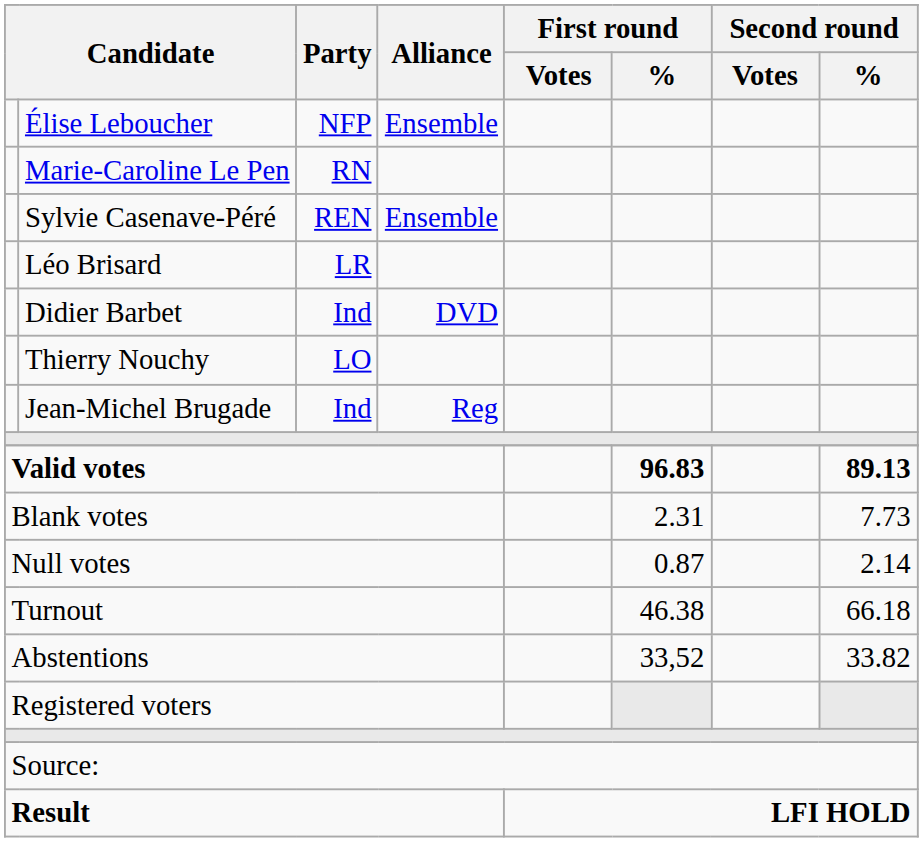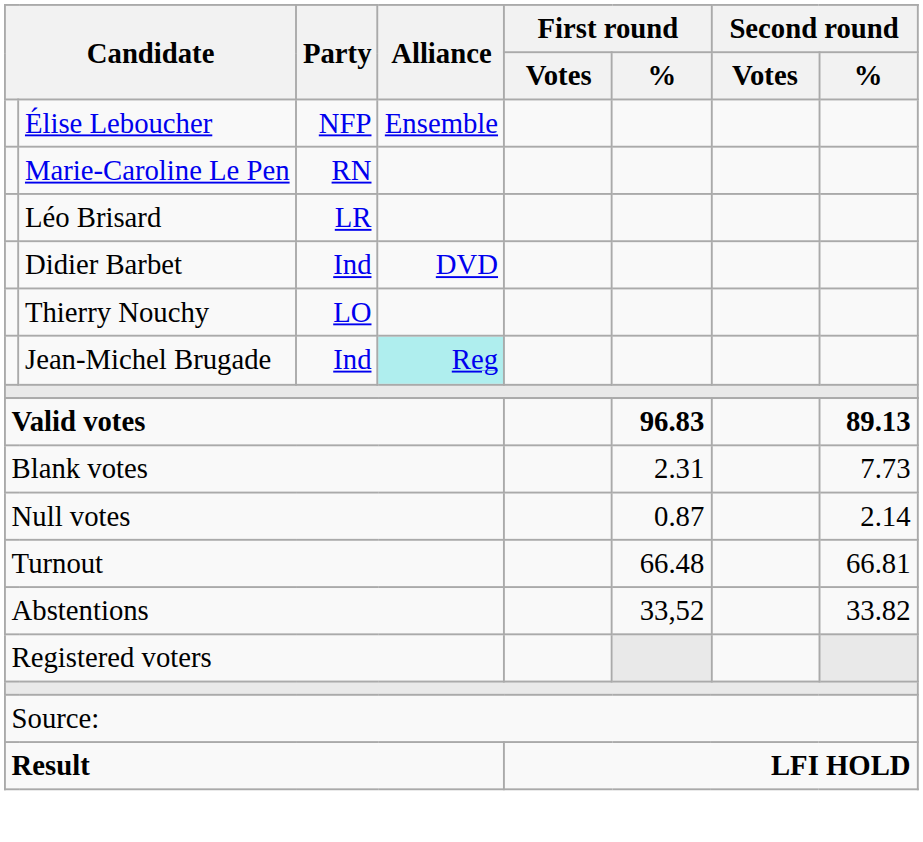- row: (151, 217)
(475, 407) no background -> (475, 359) paleturquoise background
(672, 610) 46.38 -> (672, 562) 66.48
(878, 610) 66.18 -> (878, 562) 66.81
